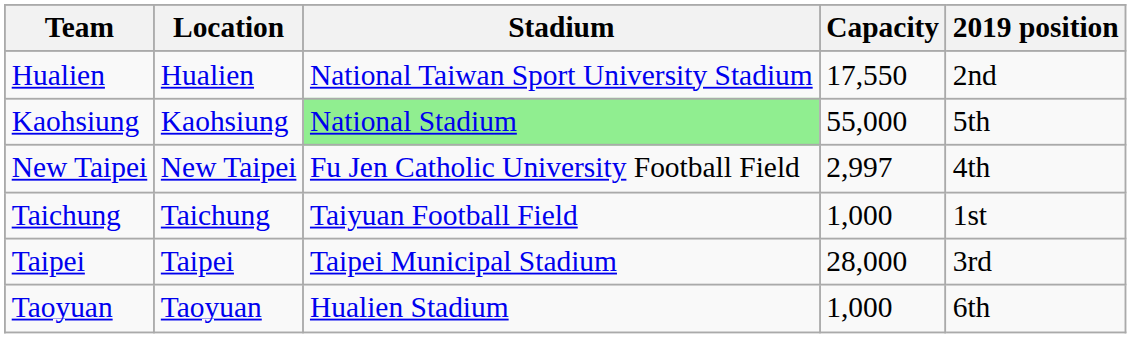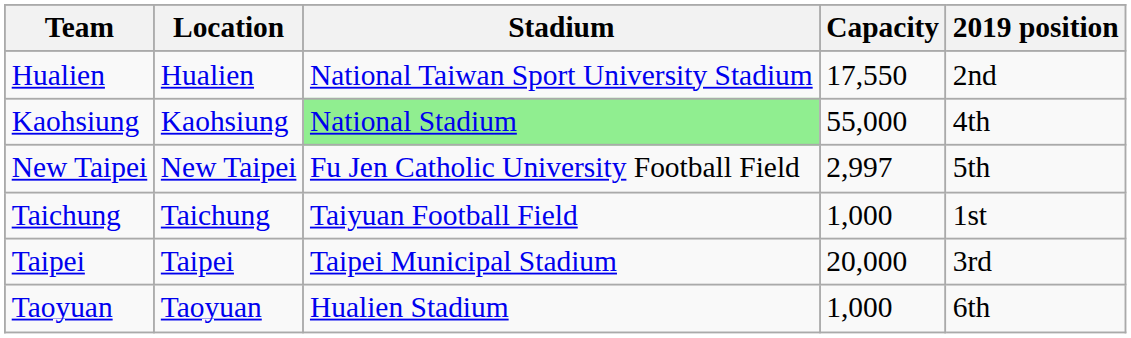(971, 121) 5th -> (971, 121) 4th
(971, 167) 4th -> (971, 167) 5th
(867, 261) 28,000 -> (867, 261) 20,000
